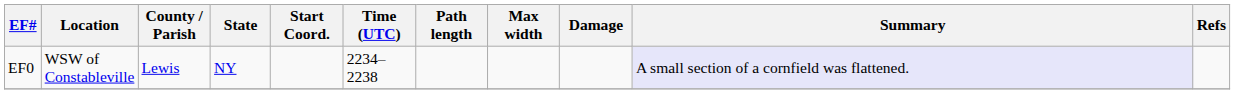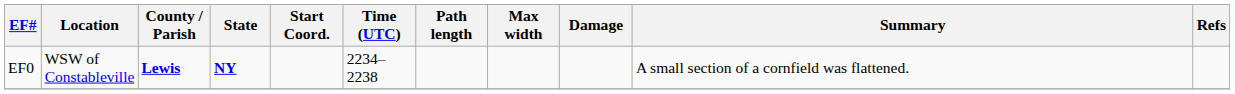(160, 67) normal -> (161, 67) bold
(225, 67) normal -> (225, 67) bold
(772, 67) lavender background -> (772, 67) no background
